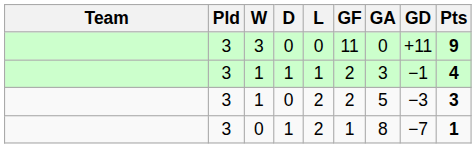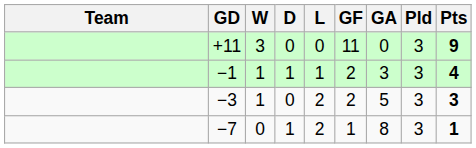columns swapped: (226, 18) <-> (418, 18)
